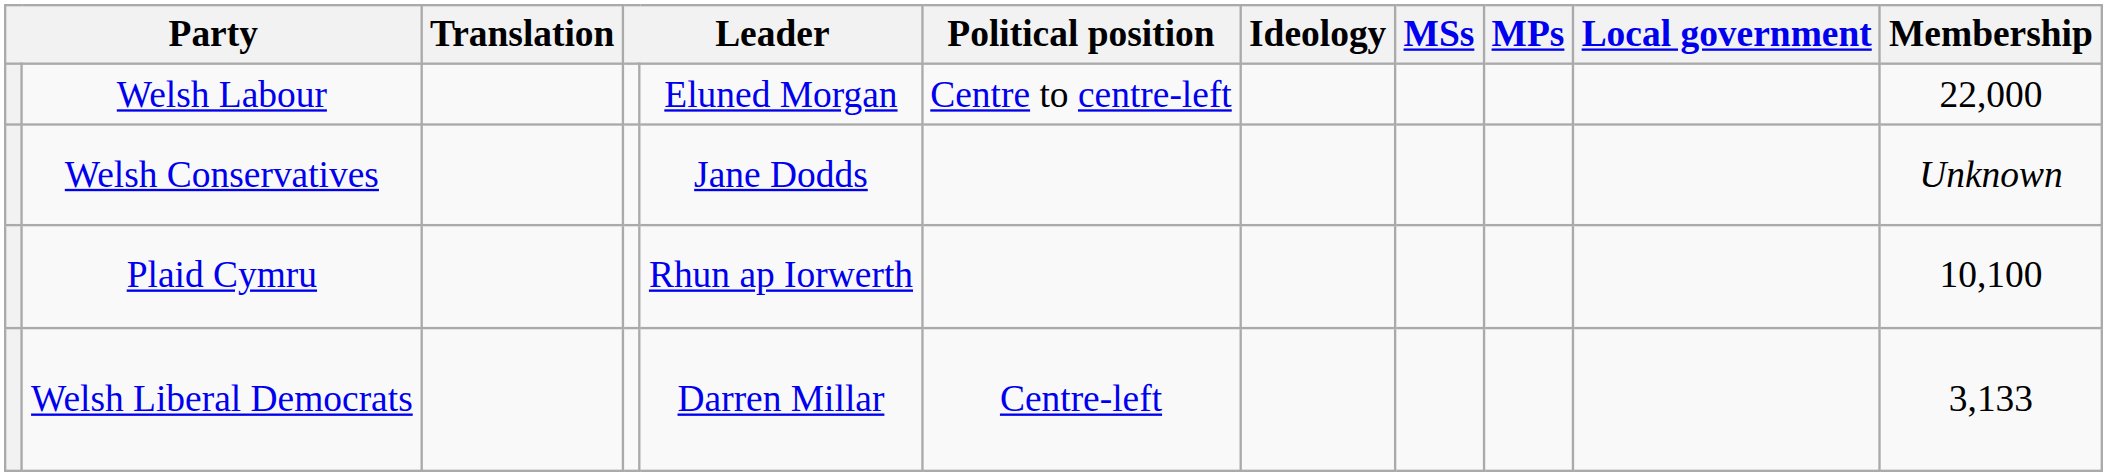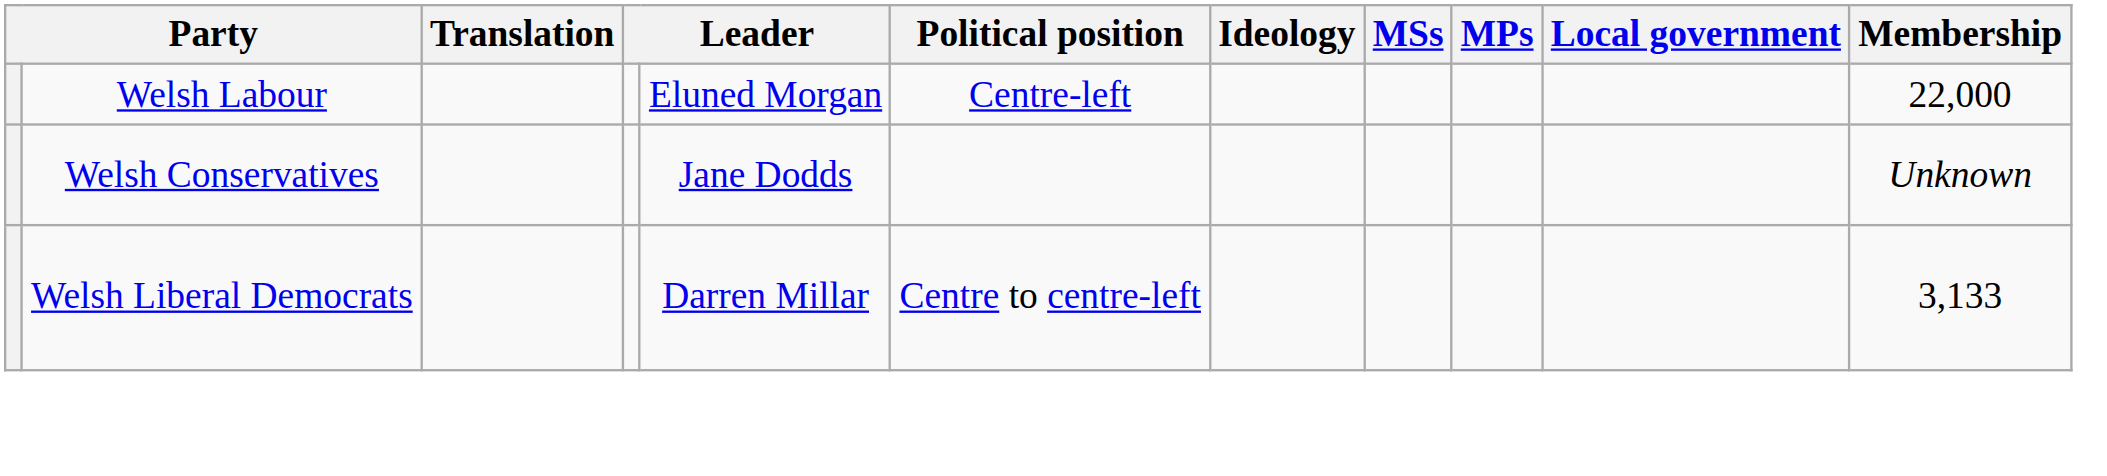(1081, 93) Centre to centre-left -> (1050, 93) Centre-left
- row: (222, 275)
(1081, 398) Centre-left -> (1050, 296) Centre to centre-left
